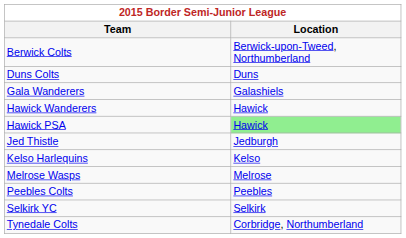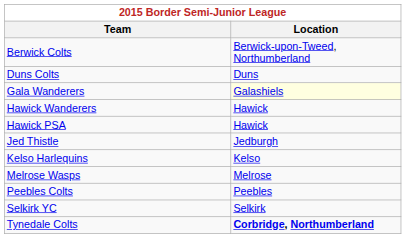(258, 91) no background -> (258, 91) lightyellow background
(251, 125) lightgreen background -> (251, 125) no background
(298, 225) normal -> (304, 225) bold
